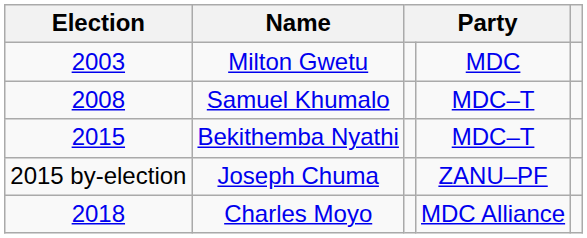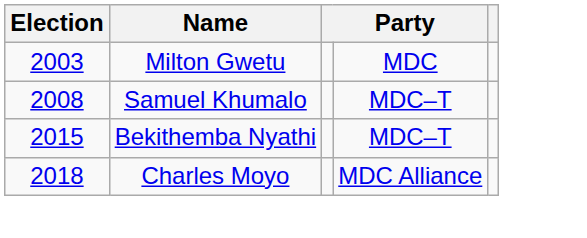- row: (298, 175)
